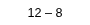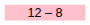(45, 12) no background -> (45, 12) pink background
